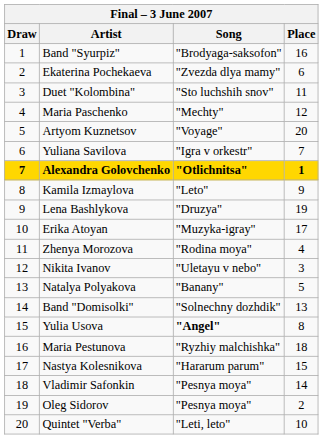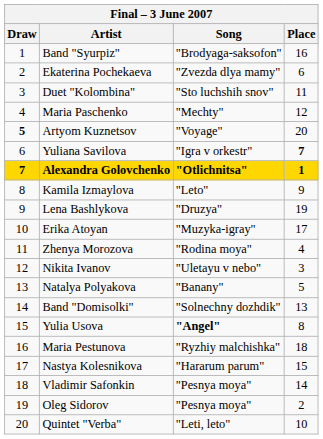(22, 131) normal -> (22, 131) bold
(301, 151) normal -> (301, 151) bold
